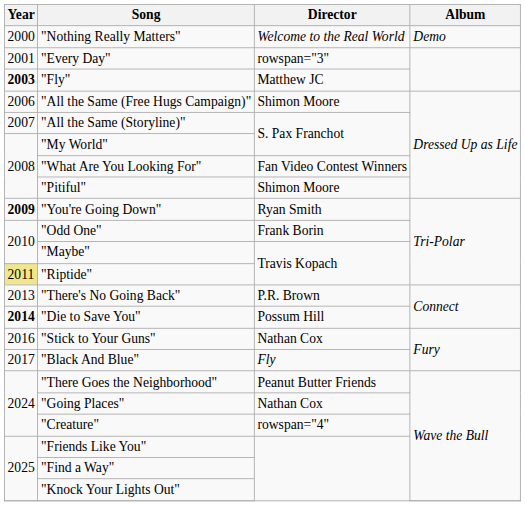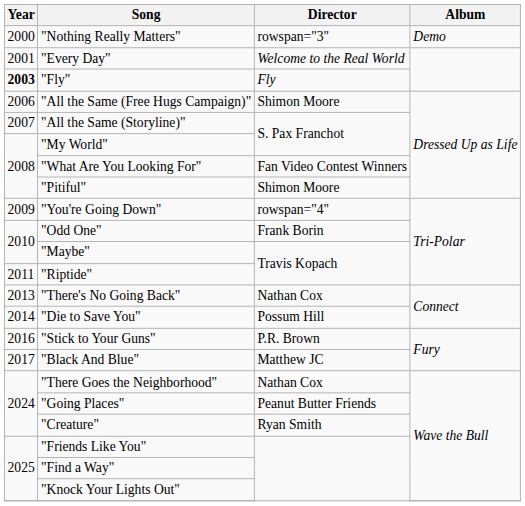(331, 36) Welcome to the Real World -> (293, 36) rowspan="3"
(293, 58) rowspan="3" -> (331, 58) Welcome to the Real World
(291, 79) Matthew JC -> (267, 79) Fly
(21, 209) bold -> (21, 209) normal
(289, 209) Ryan Smith -> (293, 209) rowspan="4"
(21, 274) khaki background -> (21, 274) no background
(289, 295) P.R. Brown -> (290, 295) Nathan Cox
(21, 317) bold -> (21, 317) normal
(290, 338) Nathan Cox -> (289, 338) P.R. Brown
(267, 360) Fly -> (291, 360) Matthew JC
(317, 381) Peanut Butter Friends -> (290, 381) Nathan Cox
(290, 403) Nathan Cox -> (317, 403) Peanut Butter Friends
(293, 425) rowspan="4" -> (289, 425) Ryan Smith
